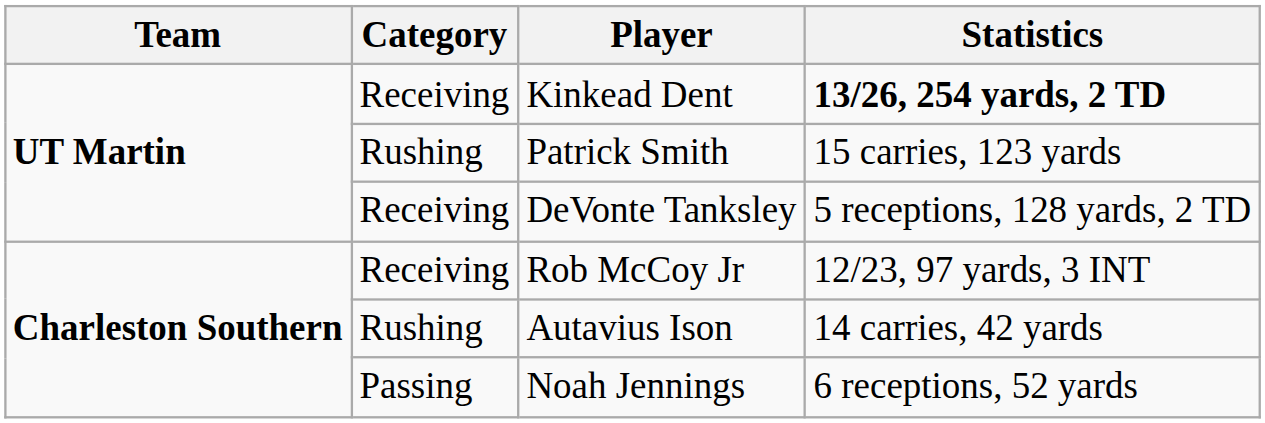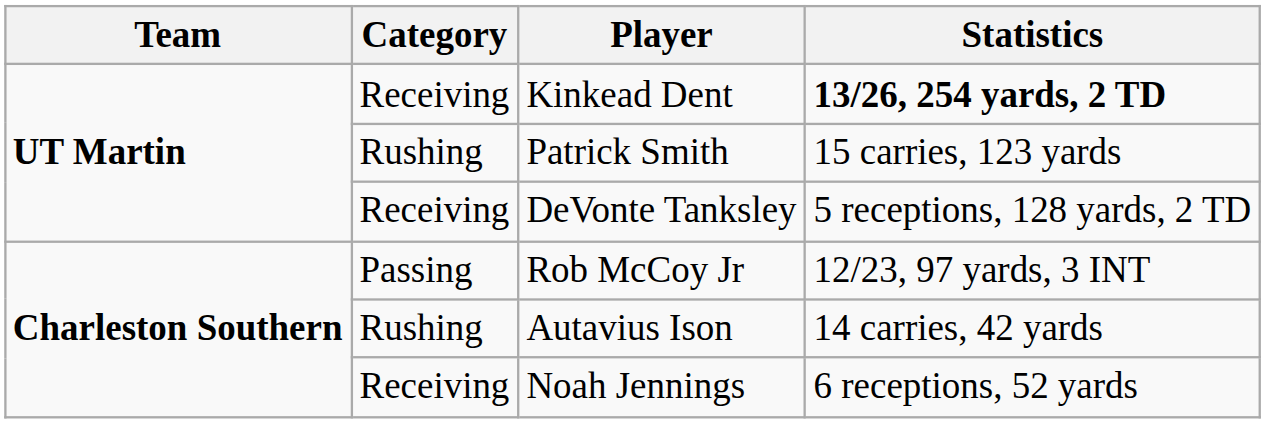(434, 269) Receiving -> (416, 269) Passing
(416, 386) Passing -> (434, 386) Receiving
